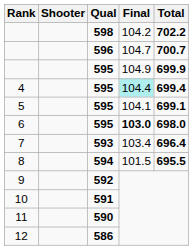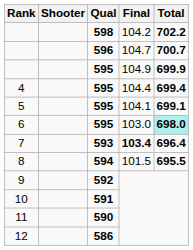(136, 87) paleturquoise background -> (136, 87) no background
(136, 124) bold -> (136, 124) normal
(171, 124) no background -> (171, 124) paleturquoise background
(136, 143) normal -> (136, 143) bold
